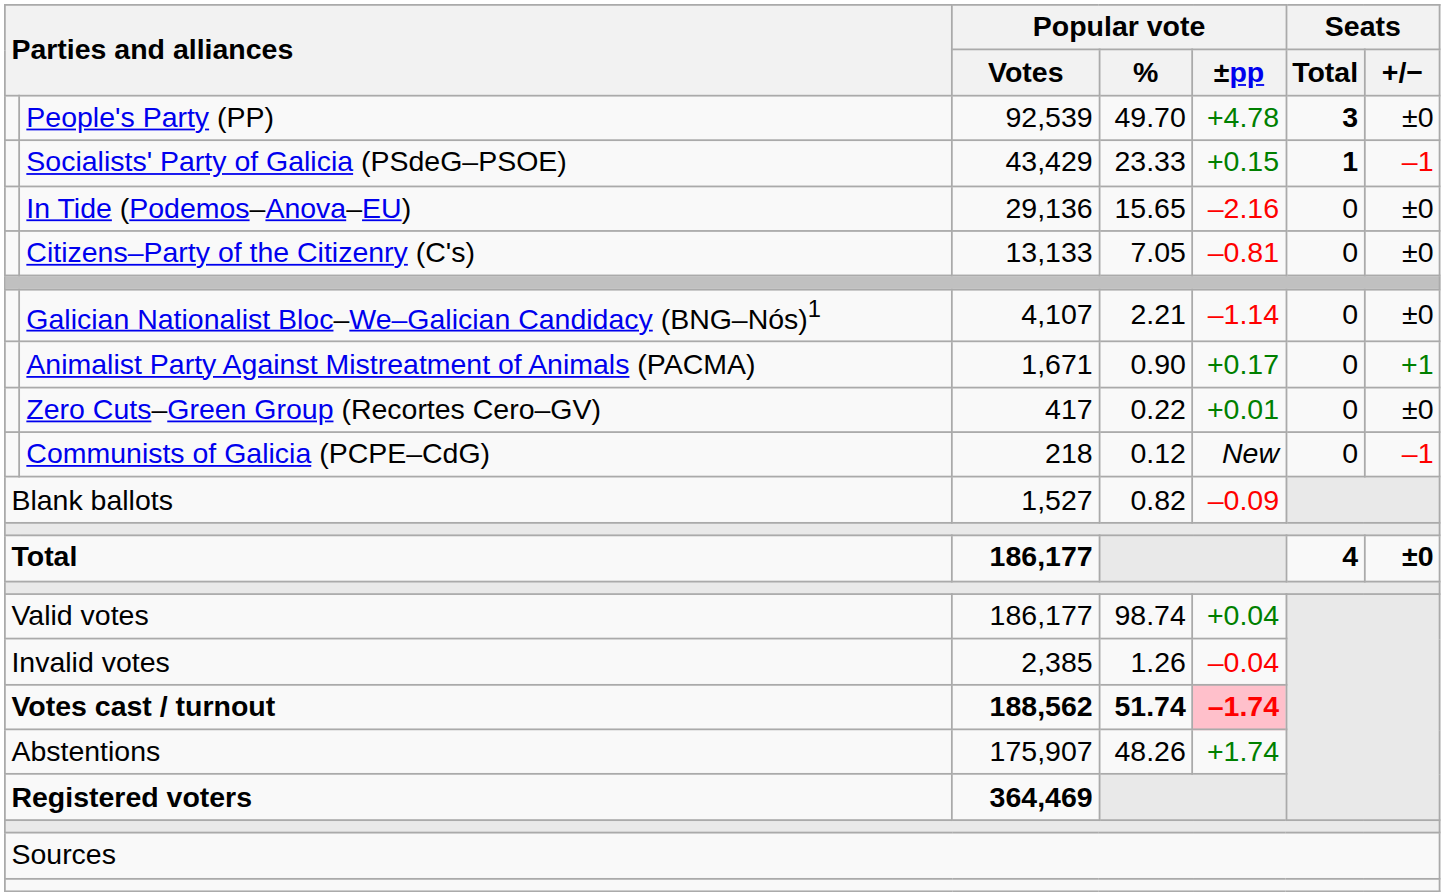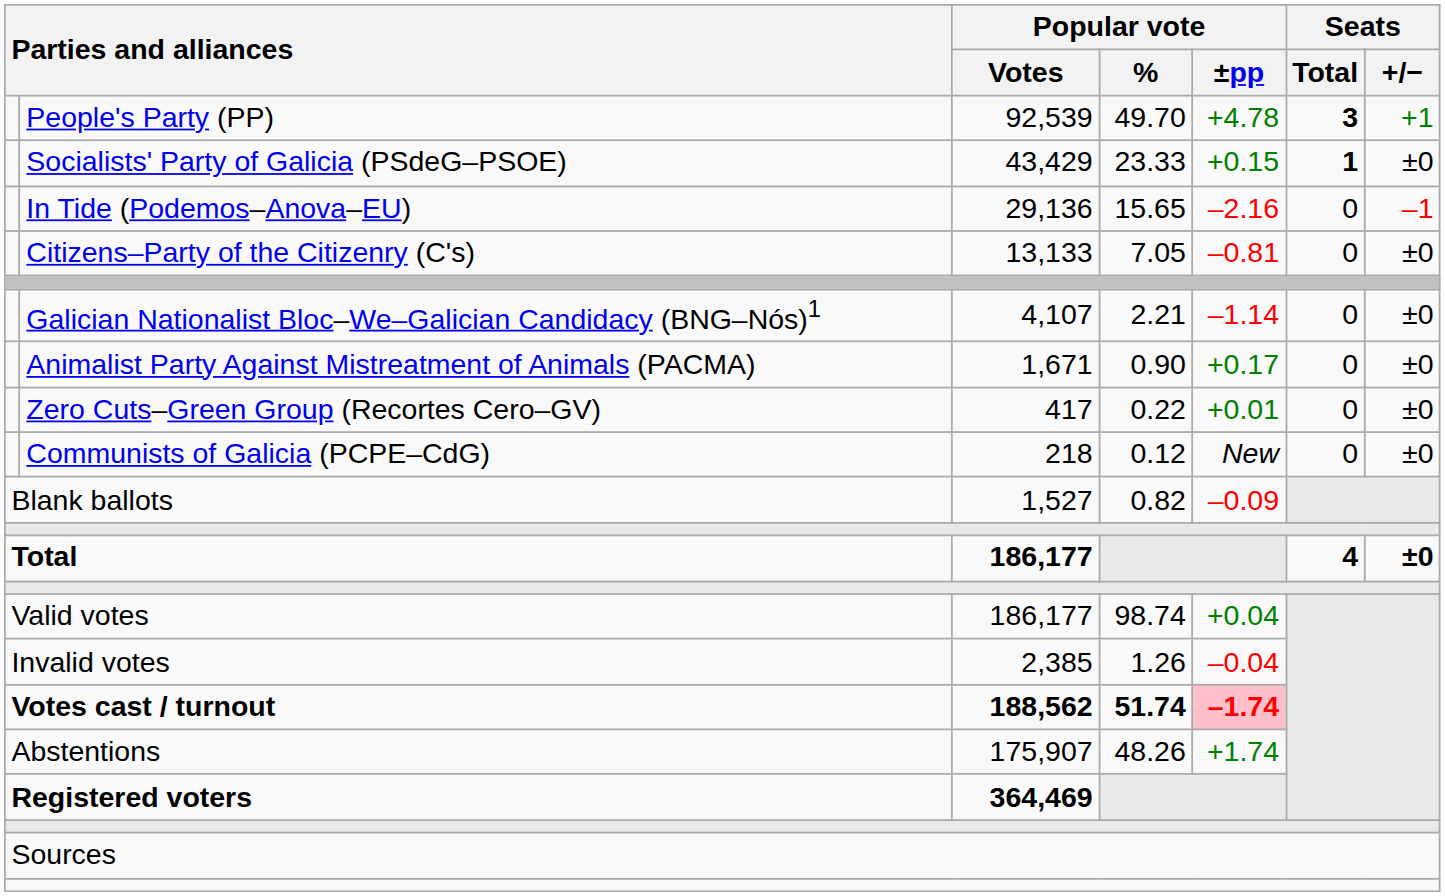(1418, 117) ±0 -> (1417, 117) +1
(1418, 162) –1 -> (1418, 162) ±0
(1418, 207) ±0 -> (1418, 207) –1
(1417, 364) +1 -> (1418, 364) ±0
(1418, 454) –1 -> (1418, 454) ±0
